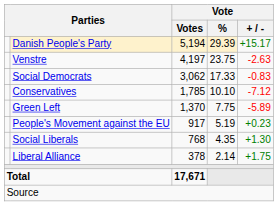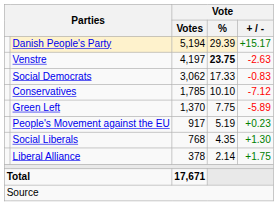(222, 60) normal -> (222, 60) bold
